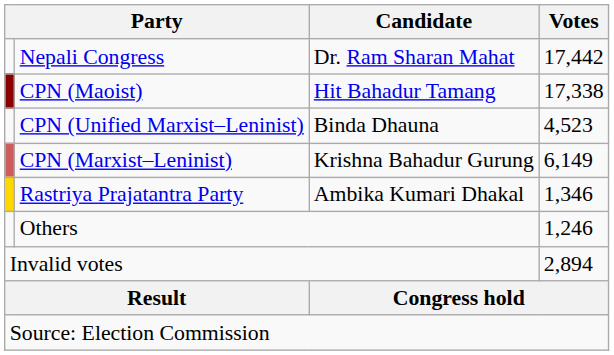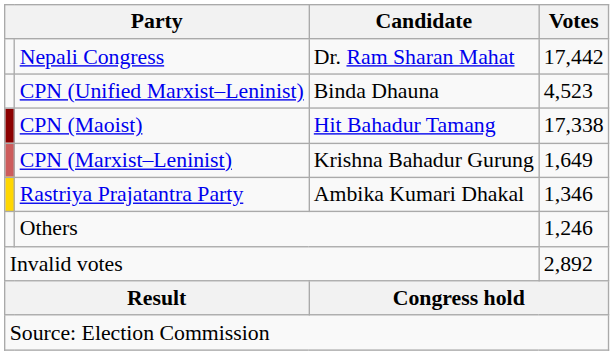rows swapped: (81, 90) <-> (162, 125)
(568, 159) 6,149 -> (568, 159) 1,649
(568, 263) 2,894 -> (568, 263) 2,892
